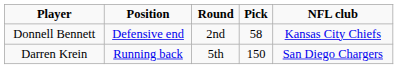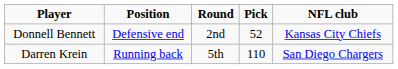(256, 34) 58 -> (256, 34) 52
(256, 53) 150 -> (256, 53) 110
